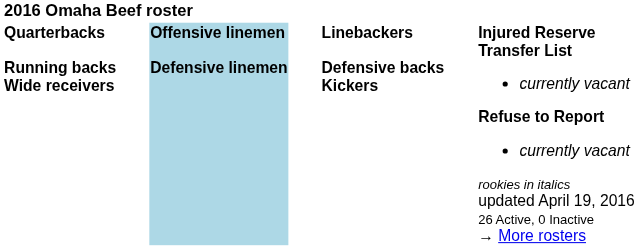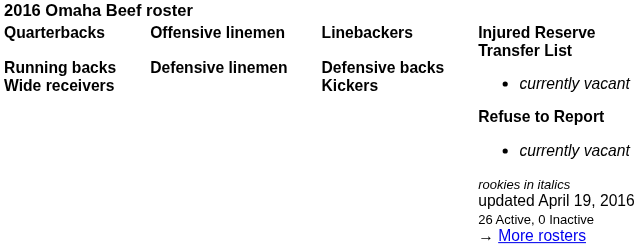(219, 50) lightblue background -> (219, 50) no background
